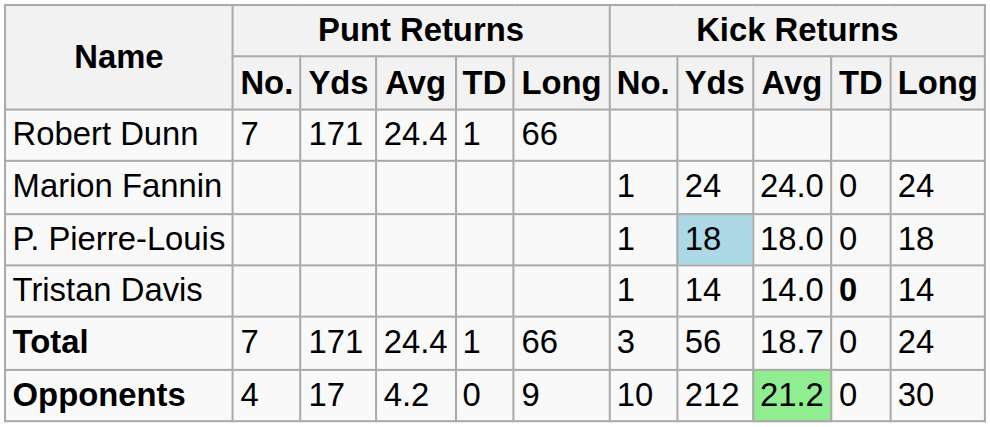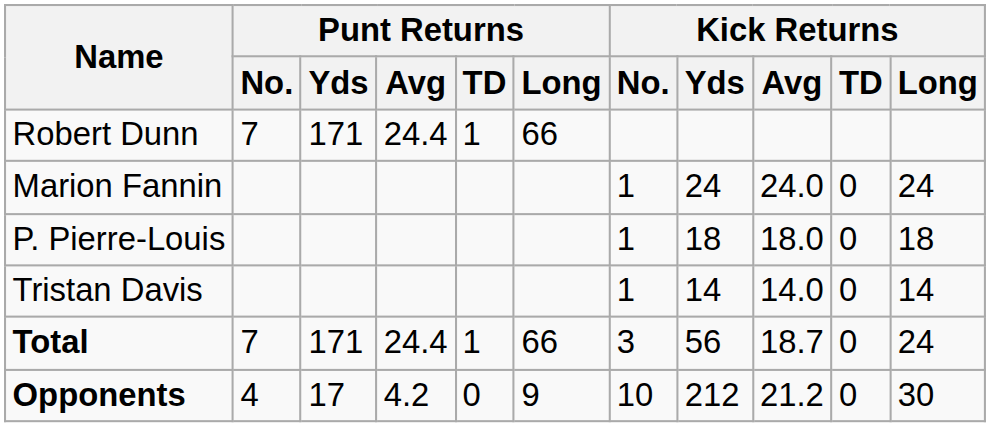(703, 238) lightblue background -> (703, 238) no background
(848, 290) bold -> (848, 290) normal
(792, 394) lightgreen background -> (792, 394) no background
